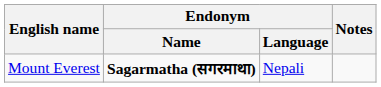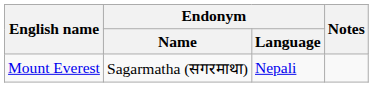(181, 68) bold -> (177, 68) normal
